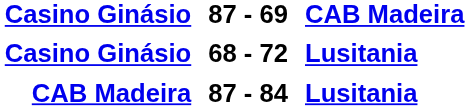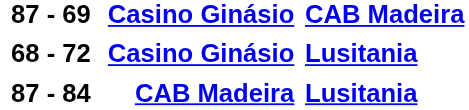columns swapped: (98, 14) <-> (248, 14)
